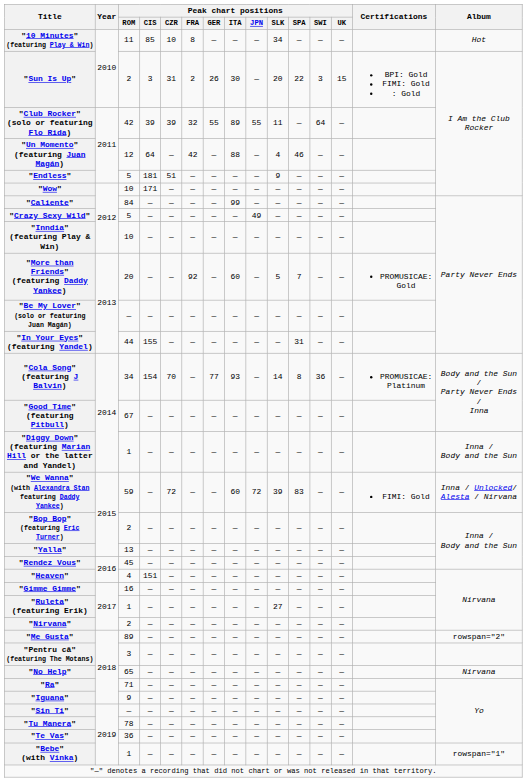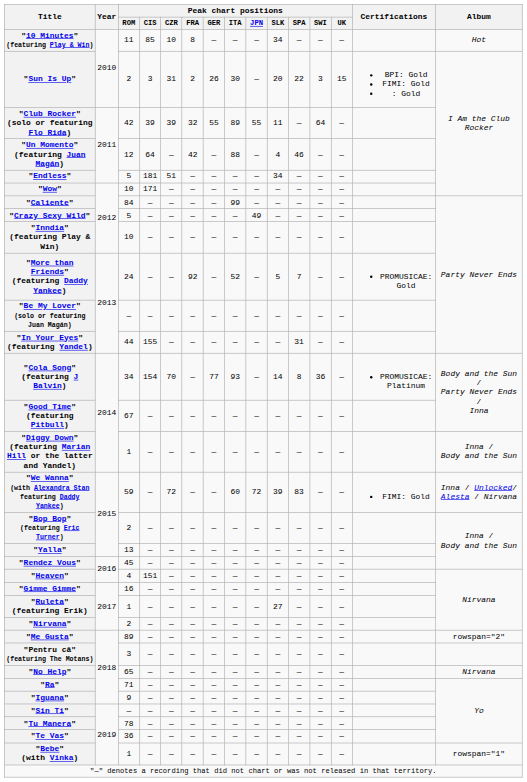(278, 176) 9 -> (278, 176) 34
(129, 276) 20 -> (129, 276) 24
(235, 276) 60 -> (235, 276) 52
